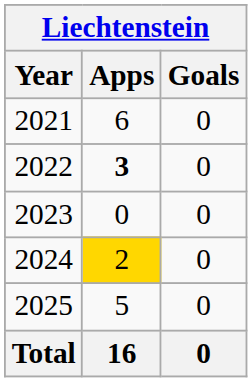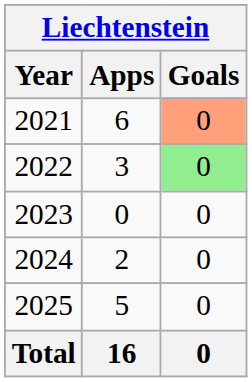(204, 120) no background -> (204, 120) lightsalmon background
(122, 167) bold -> (122, 167) normal
(204, 167) no background -> (204, 167) lightgreen background
(122, 259) gold background -> (122, 259) no background
